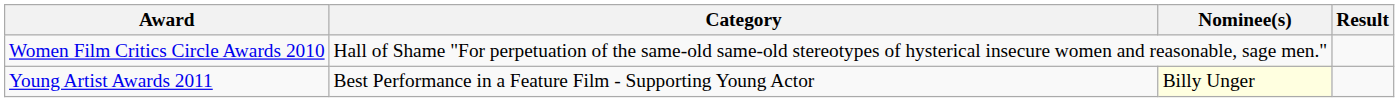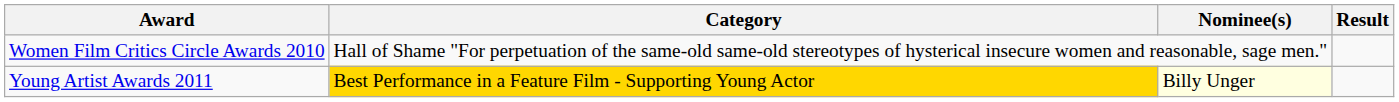(574, 81) no background -> (574, 81) gold background
